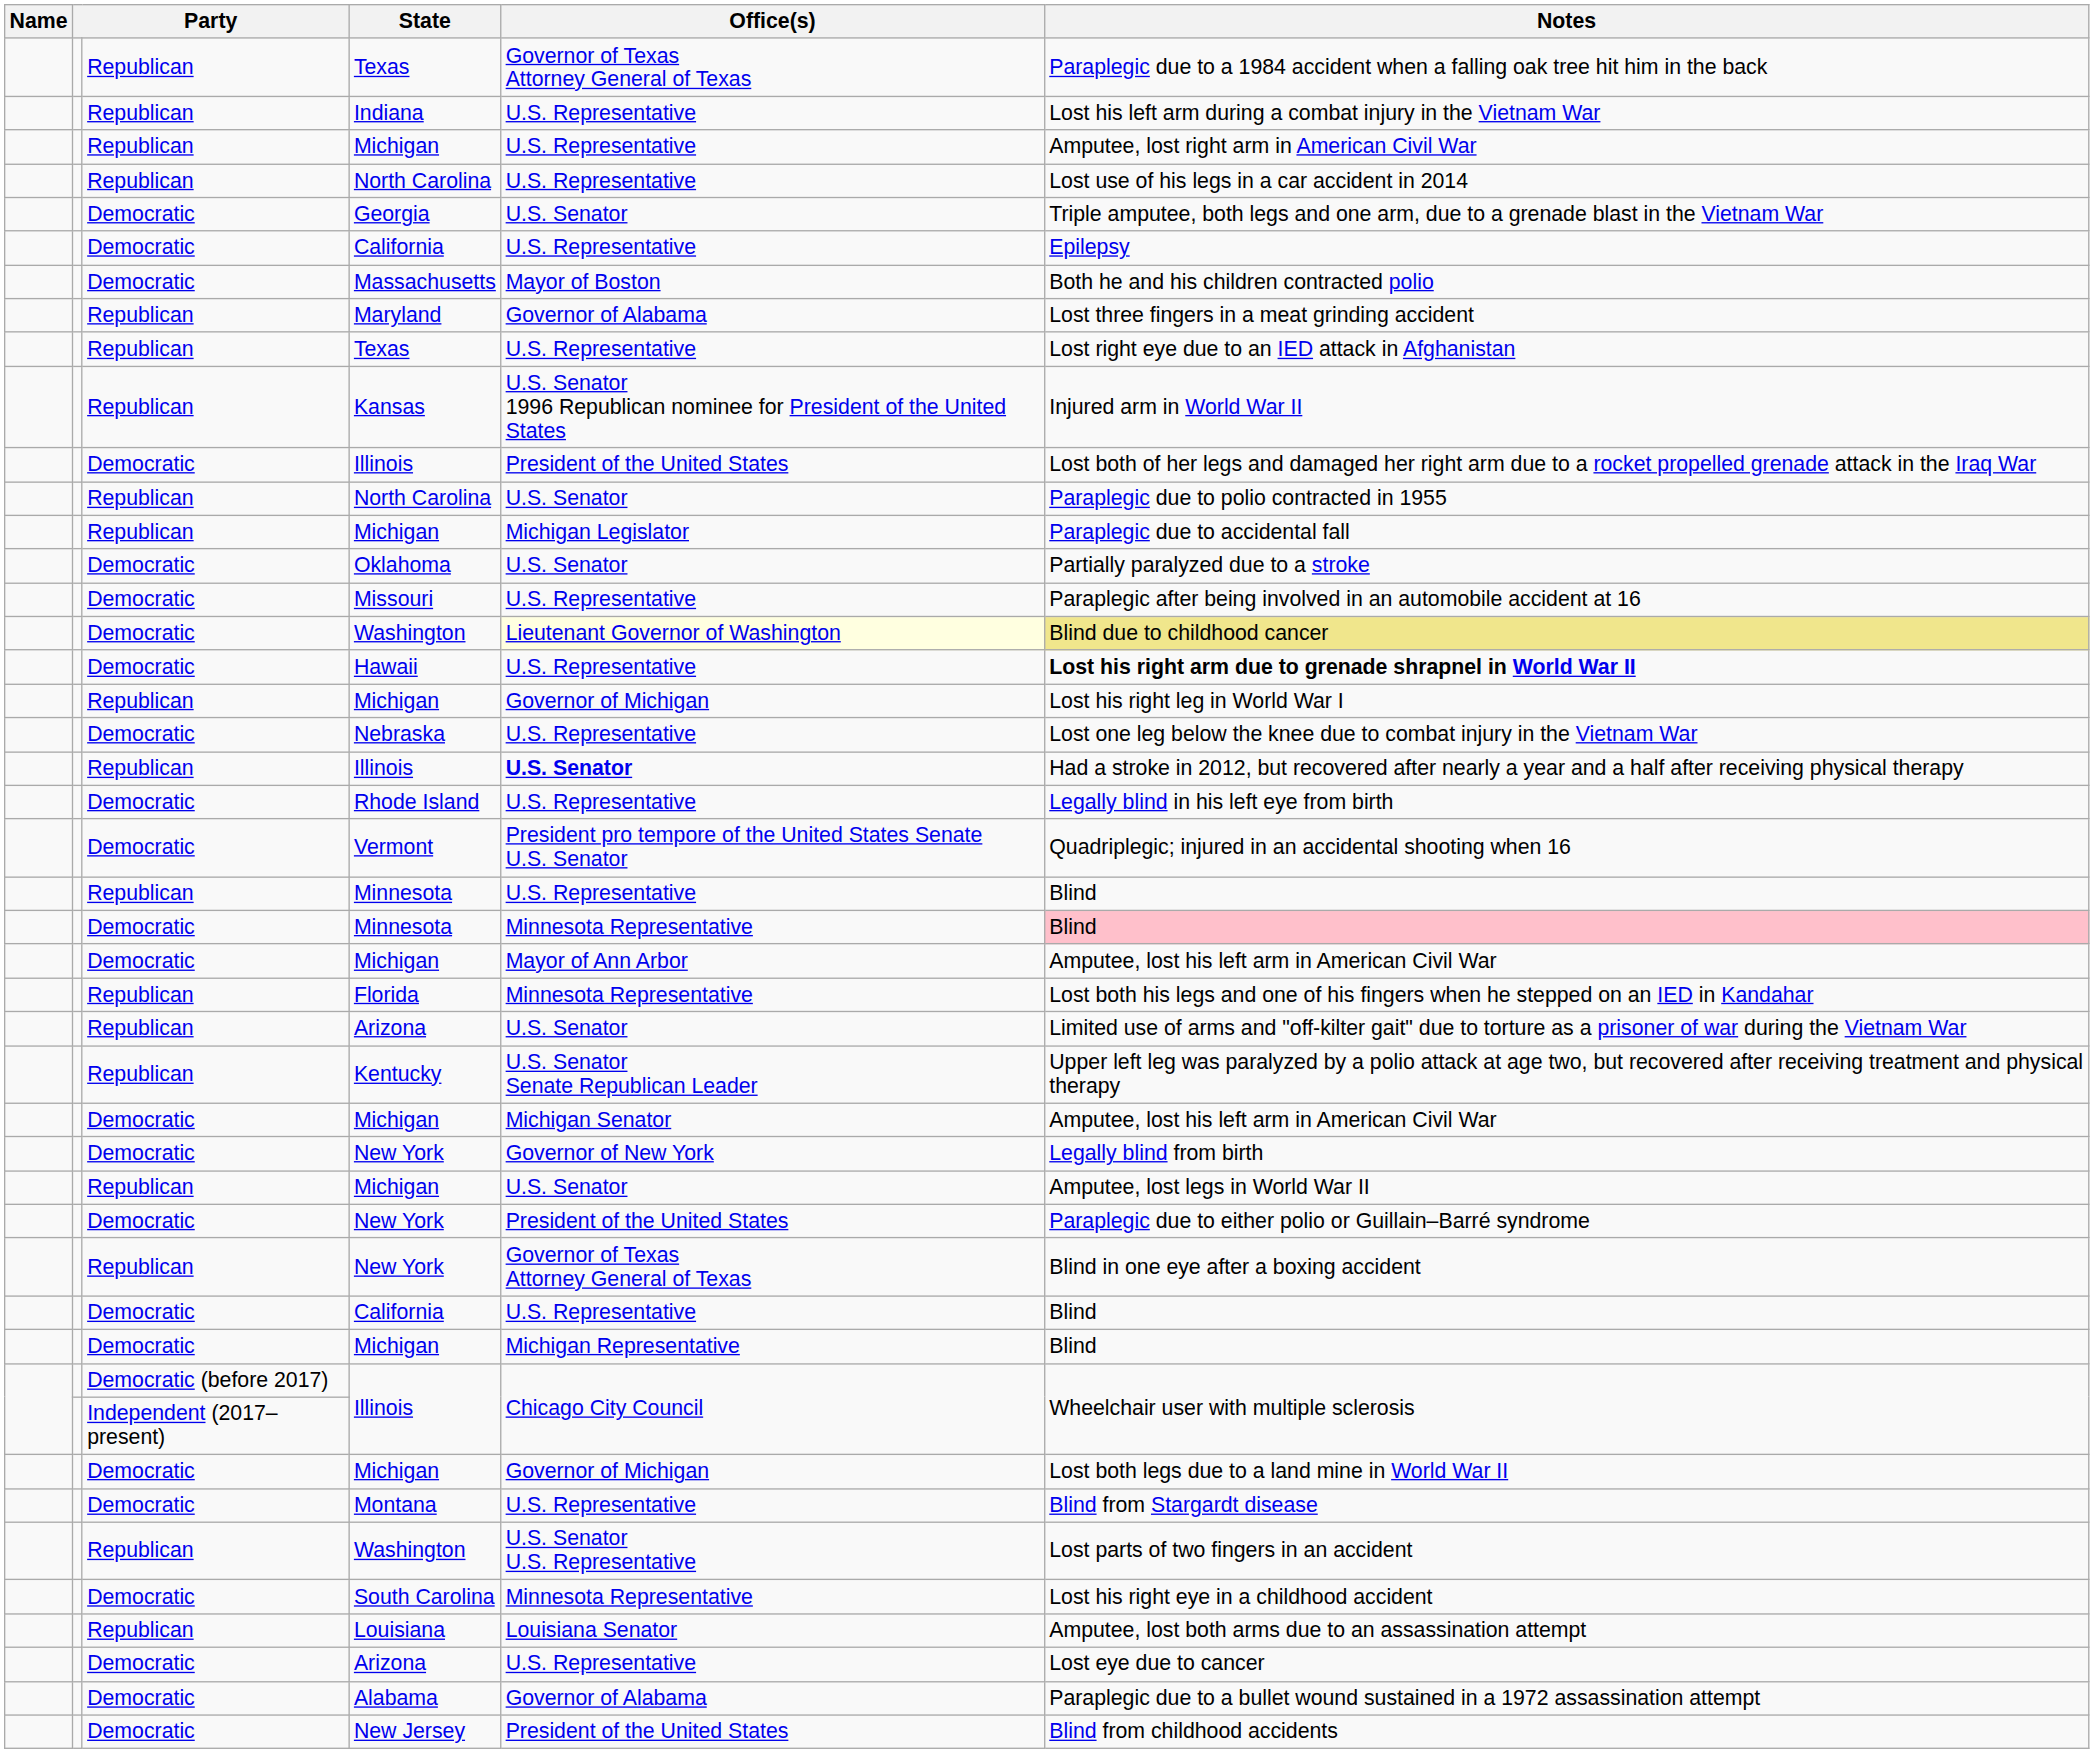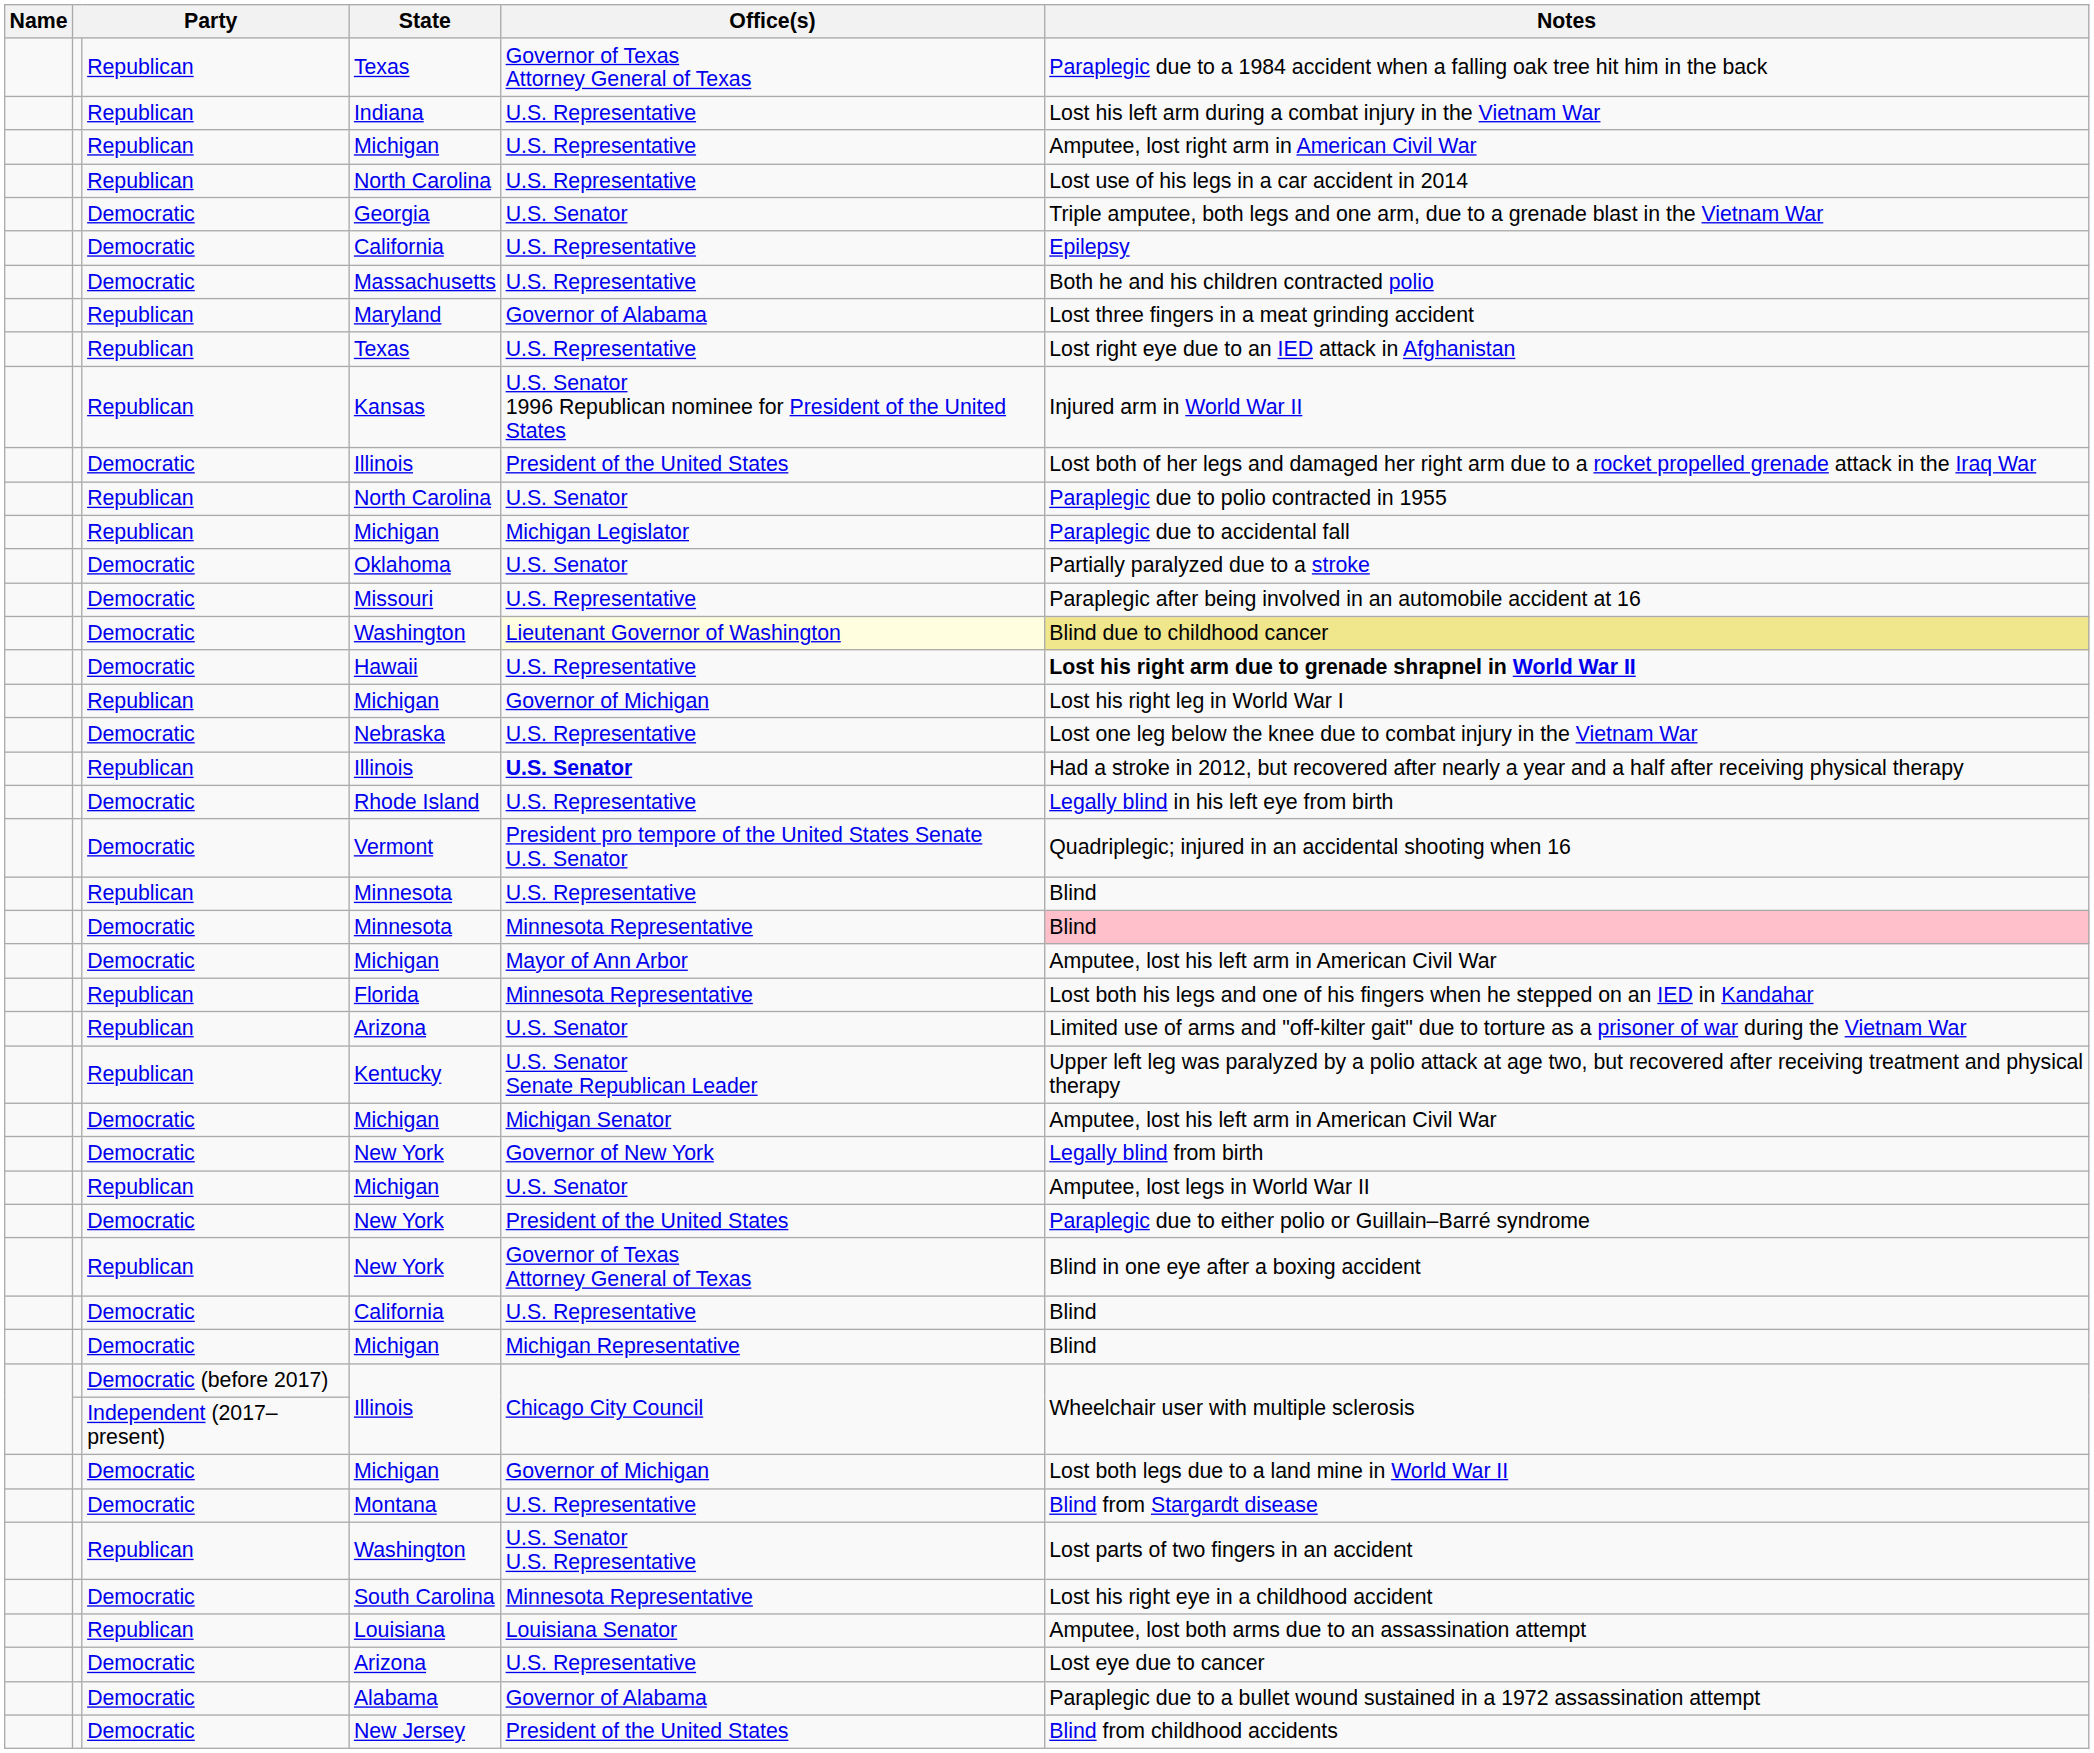(583, 281) Mayor of Boston -> (601, 281) U.S. Representative
